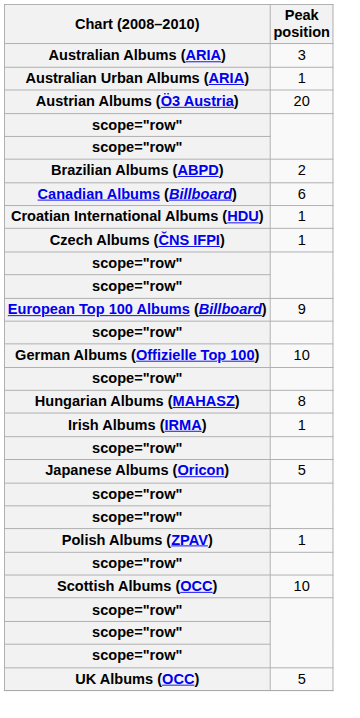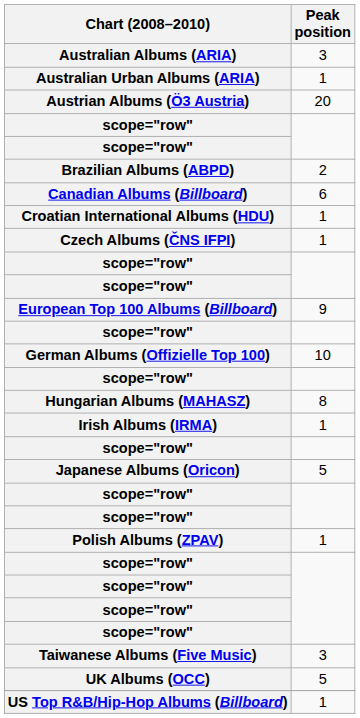- row: (137, 586)
+ row: (148, 655)
+ row: (148, 702)
